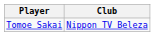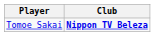(107, 25) normal -> (107, 25) bold
